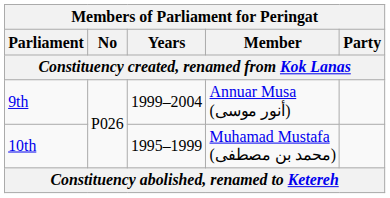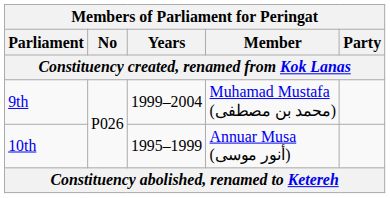(253, 101) Annuar Musa (أنور موسى) -> (273, 101) Muhamad Mustafa (محمد بن مصطفى)
(273, 145) Muhamad Mustafa (محمد بن مصطفى) -> (253, 145) Annuar Musa (أنور موسى)
